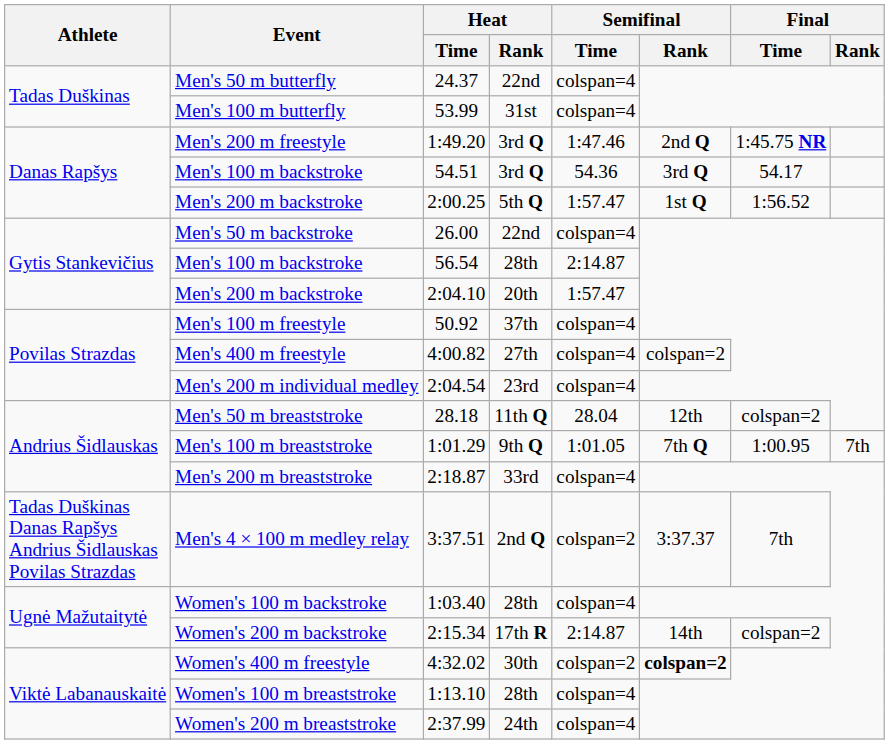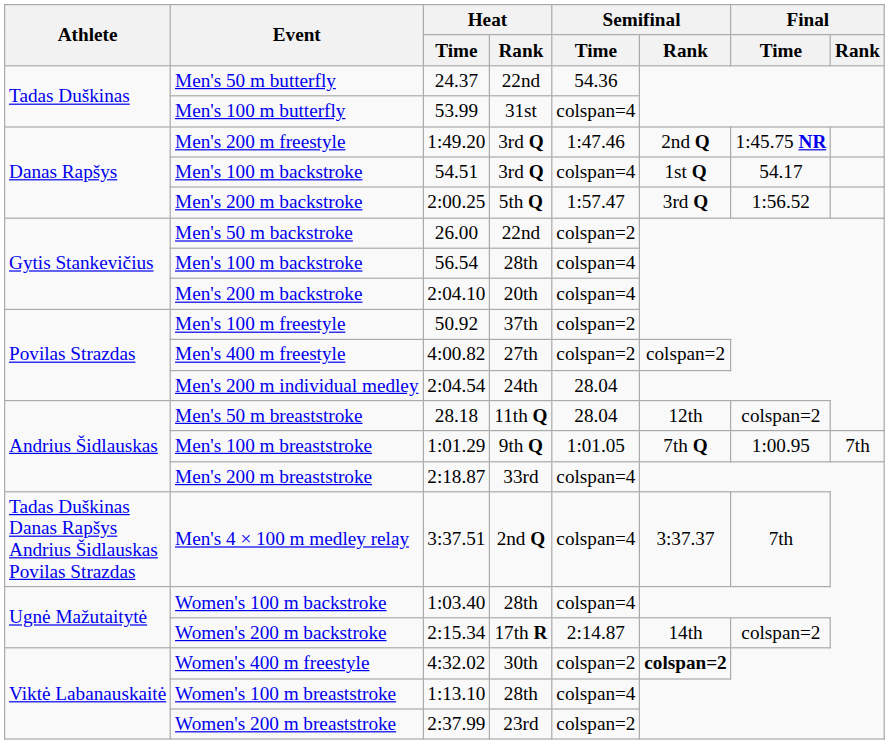(596, 80) colspan=4 -> (596, 80) 54.36
(596, 171) 54.36 -> (596, 171) colspan=4
(686, 171) 3rd Q -> (686, 171) 1st Q
(686, 202) 1st Q -> (686, 202) 3rd Q
(596, 232) colspan=4 -> (596, 232) colspan=2
(596, 263) 2:14.87 -> (596, 263) colspan=4
(596, 293) 1:57.47 -> (596, 293) colspan=4
(596, 324) colspan=4 -> (596, 324) colspan=2
(596, 354) colspan=4 -> (596, 354) colspan=2
(521, 385) 23rd -> (521, 385) 24th
(596, 385) colspan=4 -> (596, 385) 28.04
(596, 539) colspan=2 -> (596, 539) colspan=4
(521, 723) 24th -> (521, 723) 23rd
(596, 723) colspan=4 -> (596, 723) colspan=2
